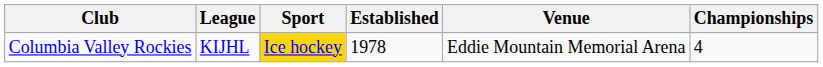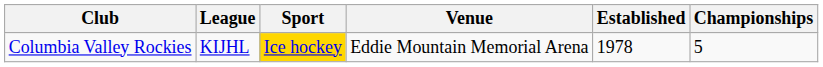columns swapped: (566, 18) <-> (394, 18)
(698, 47) 4 -> (698, 47) 5
